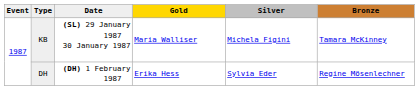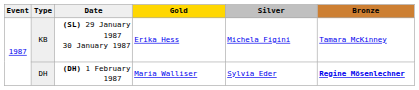(166, 40) Maria Walliser -> (157, 40) Erika Hess
(157, 74) Erika Hess -> (166, 74) Maria Walliser
(362, 74) normal -> (362, 74) bold
